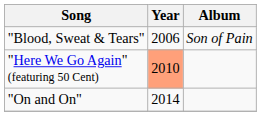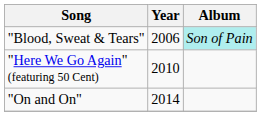(219, 38) no background -> (219, 38) paleturquoise background
(165, 68) lightsalmon background -> (165, 68) no background
